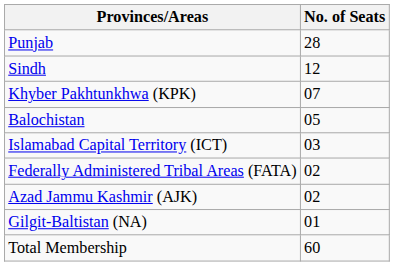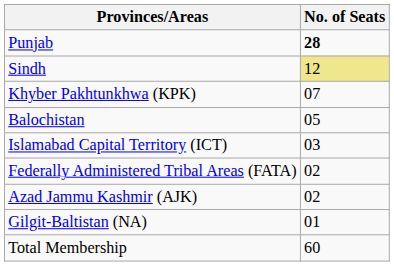(312, 42) normal -> (312, 42) bold
(312, 68) no background -> (312, 68) khaki background
